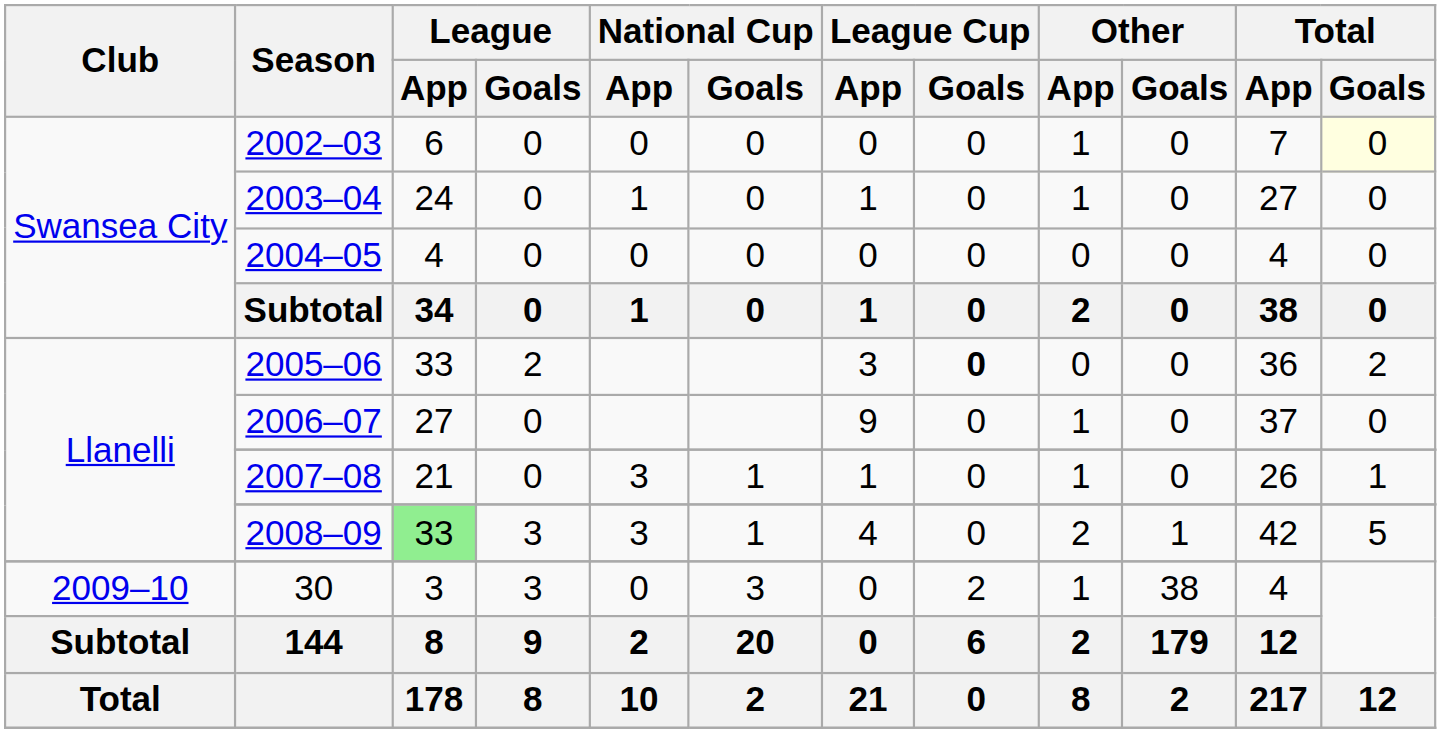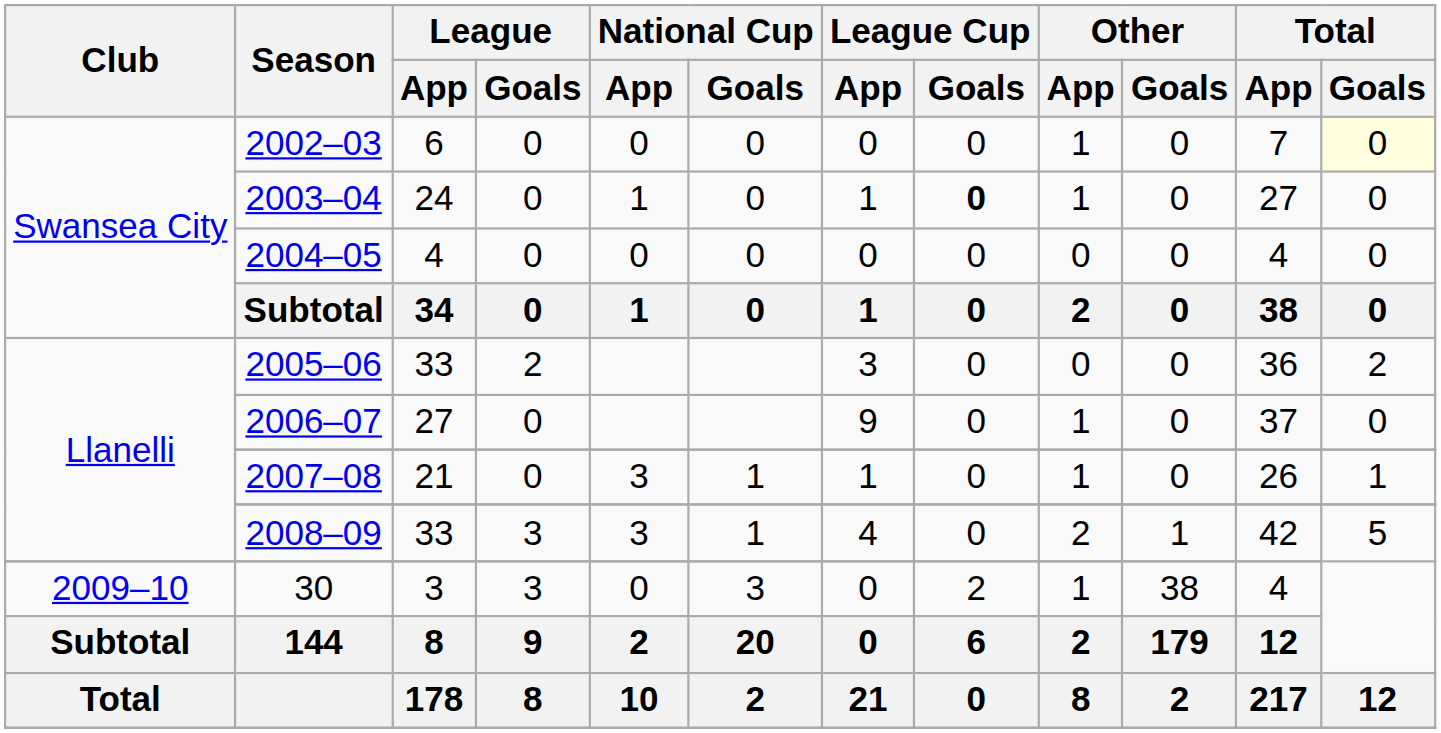(976, 198) normal -> (976, 198) bold
(976, 365) bold -> (976, 365) normal
(434, 532) lightgreen background -> (434, 532) no background
